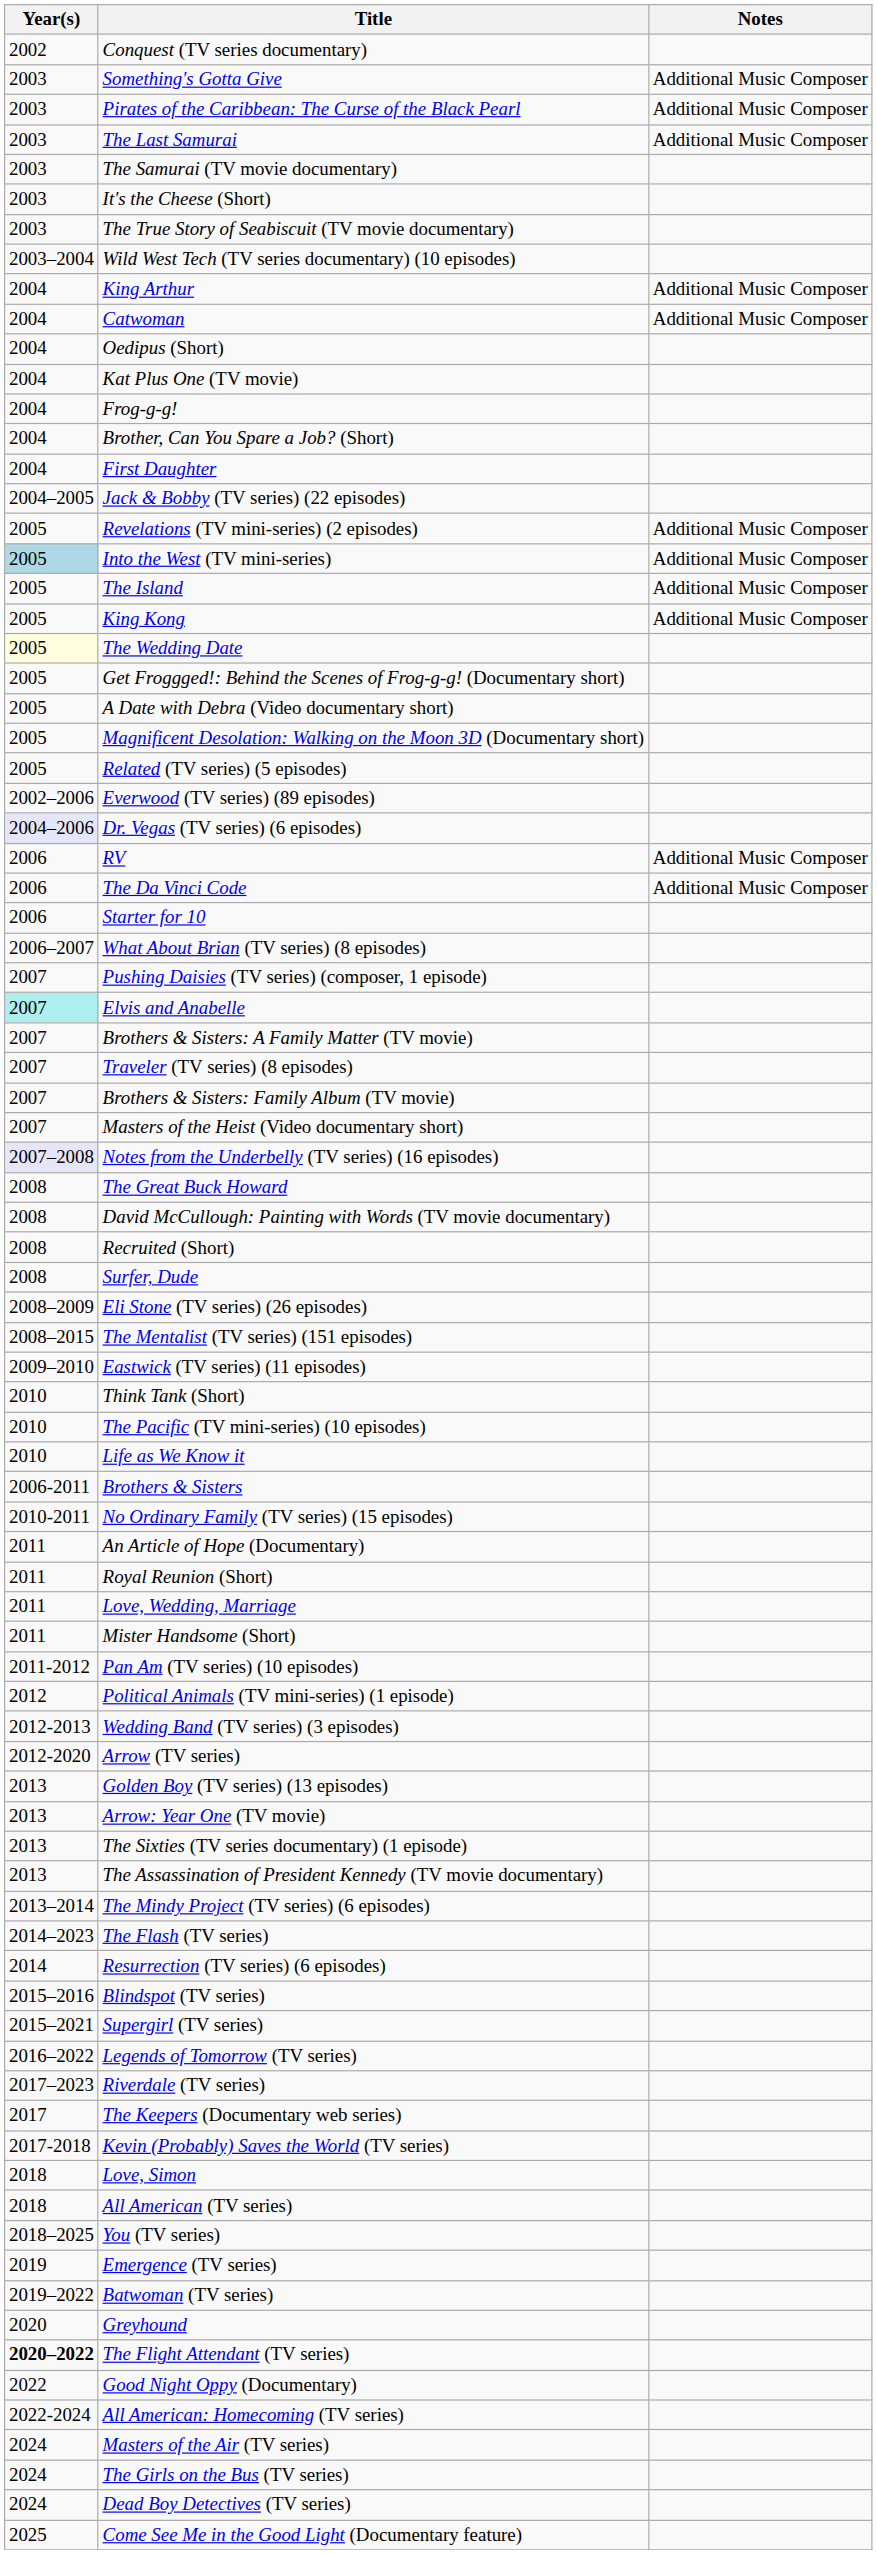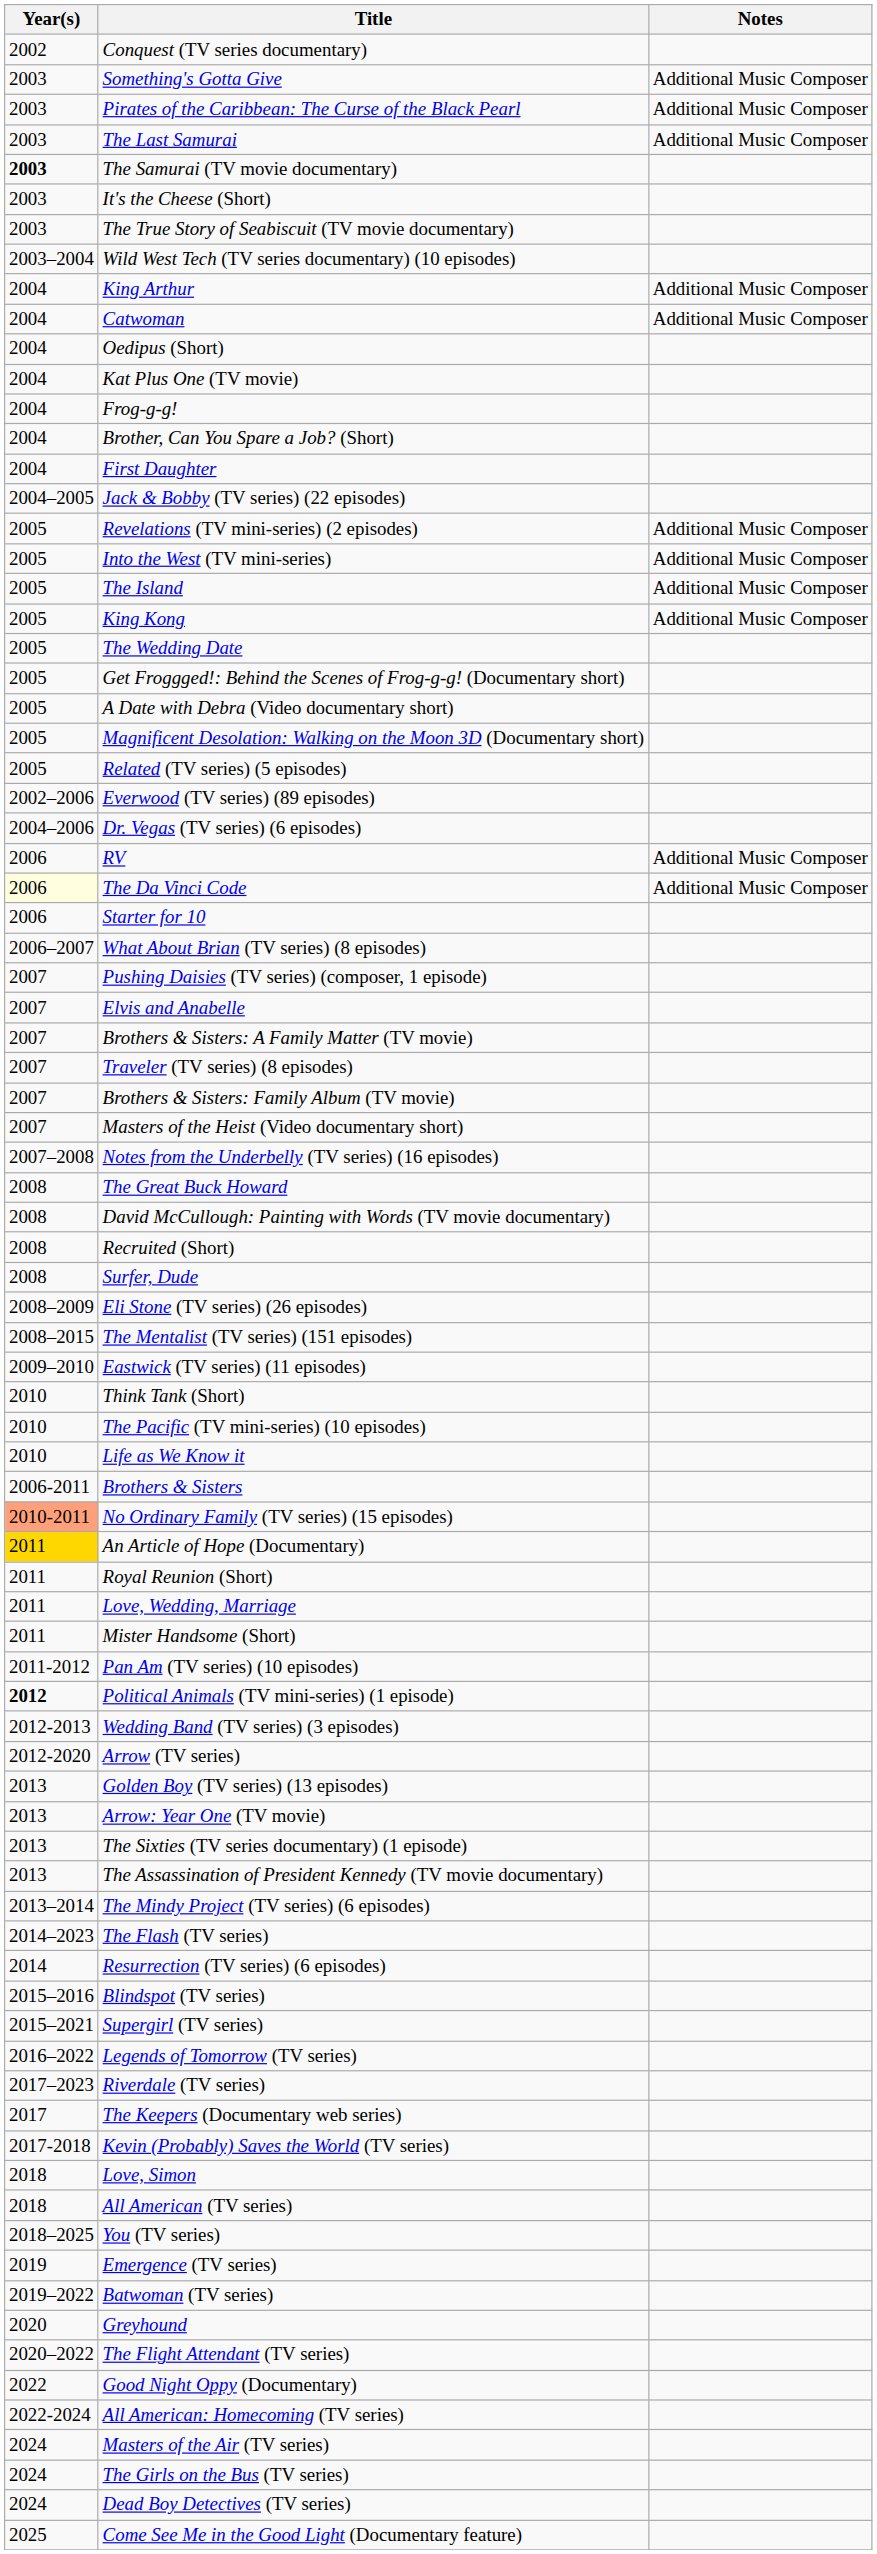(28, 169) normal -> (28, 169) bold
(28, 558) lightblue background -> (28, 558) no background
(28, 648) lightyellow background -> (28, 648) no background
(51, 827) lavender background -> (51, 827) no background
(28, 887) no background -> (28, 887) lightyellow background
(28, 1007) paleturquoise background -> (28, 1007) no background
(51, 1157) lavender background -> (51, 1157) no background
(49, 1516) no background -> (49, 1516) lightsalmon background
(27, 1546) no background -> (27, 1546) gold background
(28, 1696) normal -> (28, 1696) bold
(51, 2354) bold -> (51, 2354) normal
